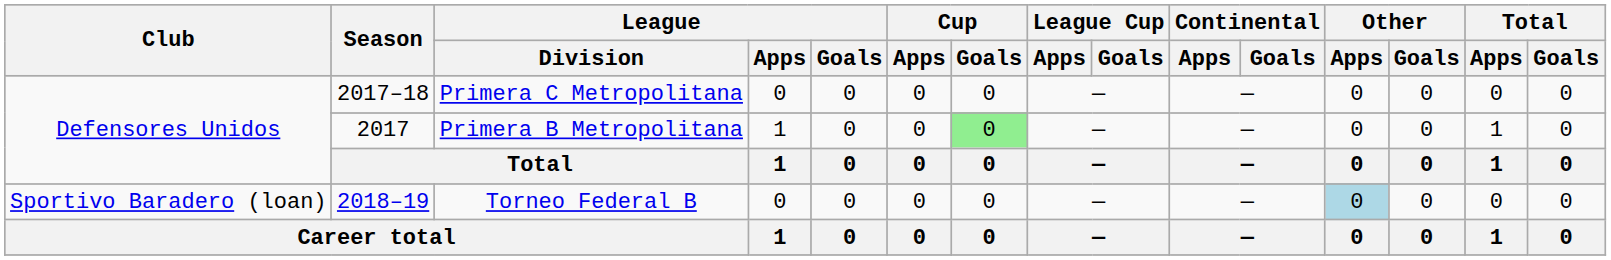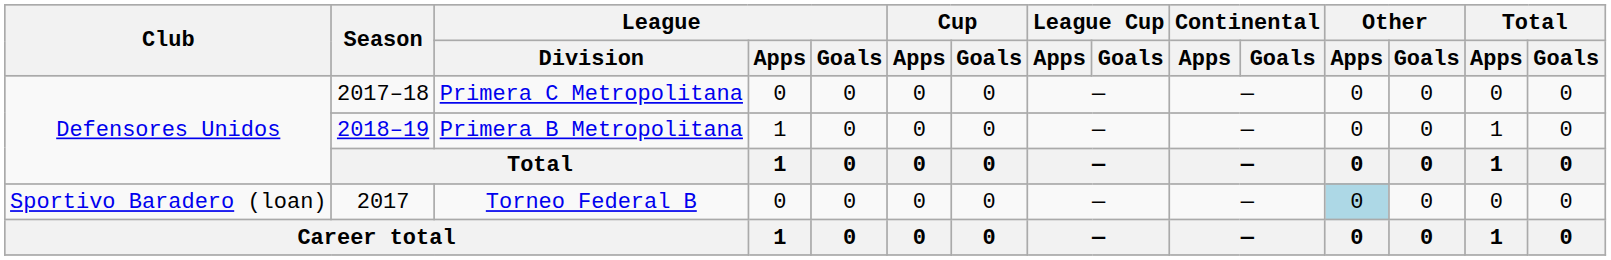(383, 130) 2017 -> (383, 130) 2018–19
(989, 130) lightgreen background -> (989, 130) no background
(383, 202) 2018–19 -> (383, 202) 2017
